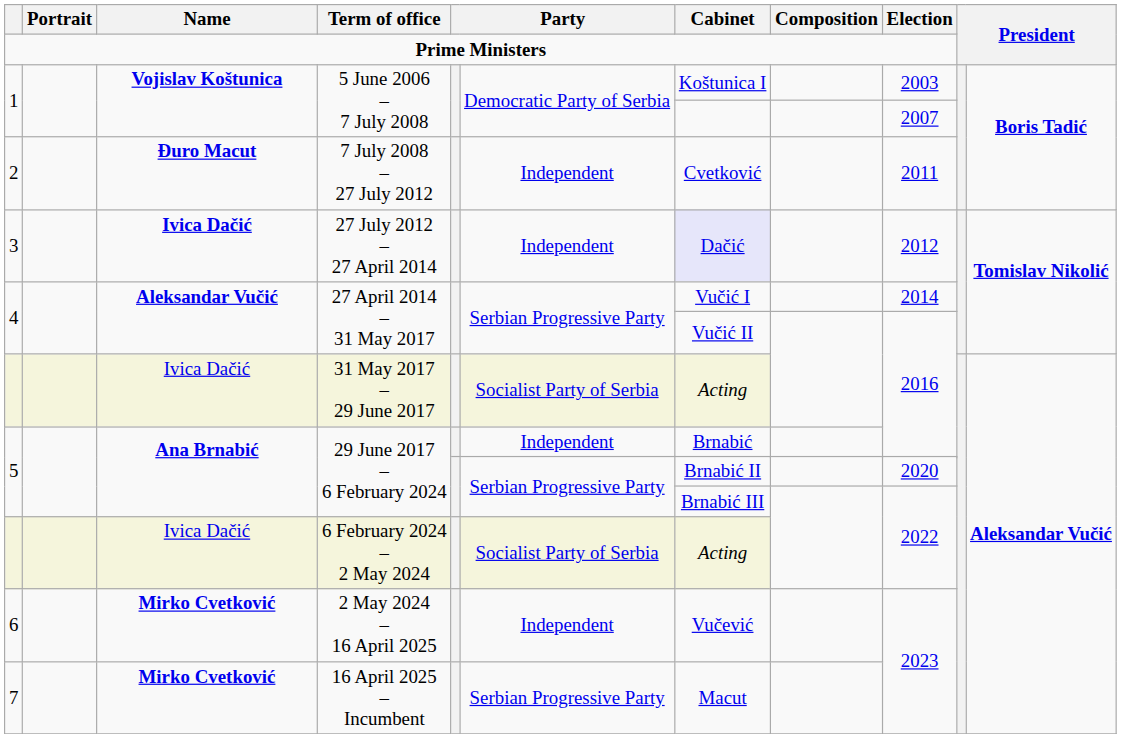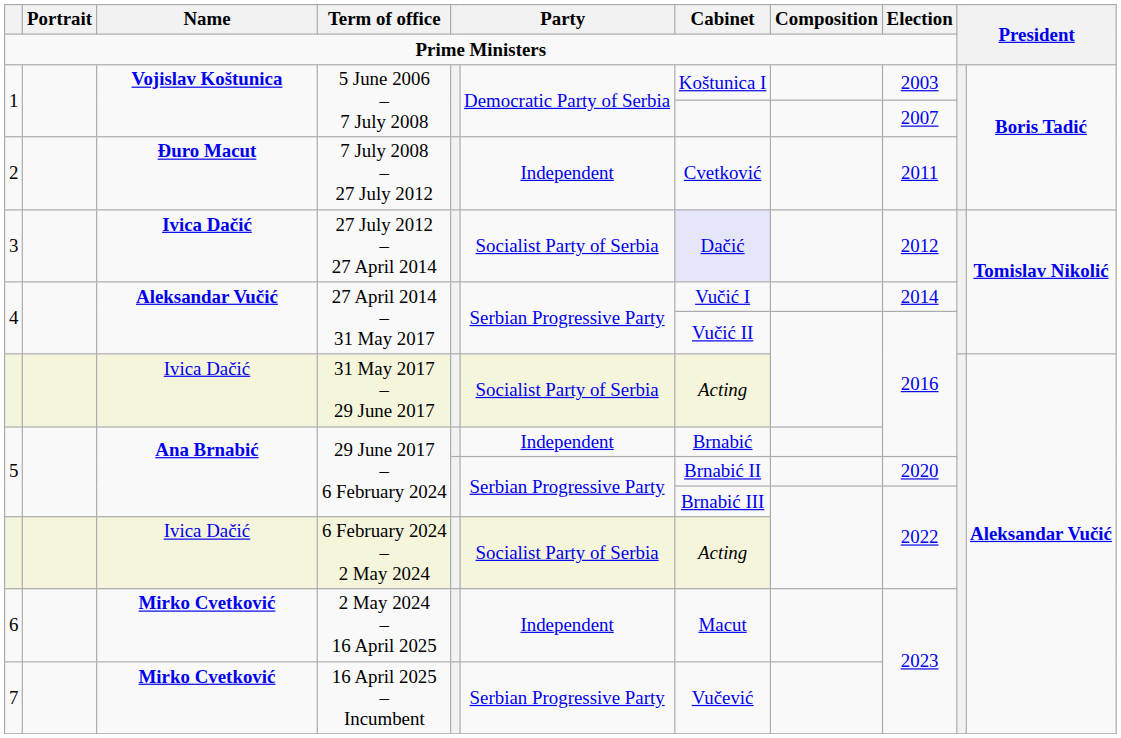(567, 245) Independent -> (567, 245) Socialist Party of Serbia
(723, 624) Vučević -> (723, 624) Macut
(723, 697) Macut -> (723, 697) Vučević
